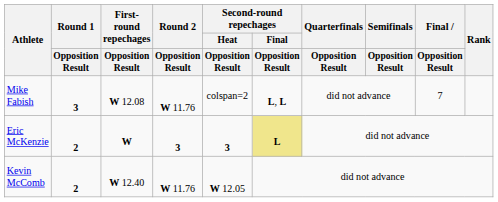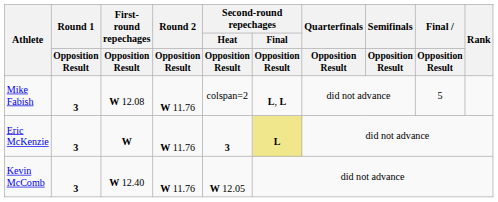(440, 96) 7 -> (440, 96) 5
(76, 148) 2 -> (76, 148) 3
(178, 148) 3 -> (178, 148) W 11.76
(76, 189) 2 -> (76, 189) 3
